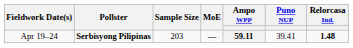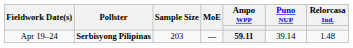(286, 36) 39.41 -> (286, 36) 39.14
(328, 36) bold -> (328, 36) normal
